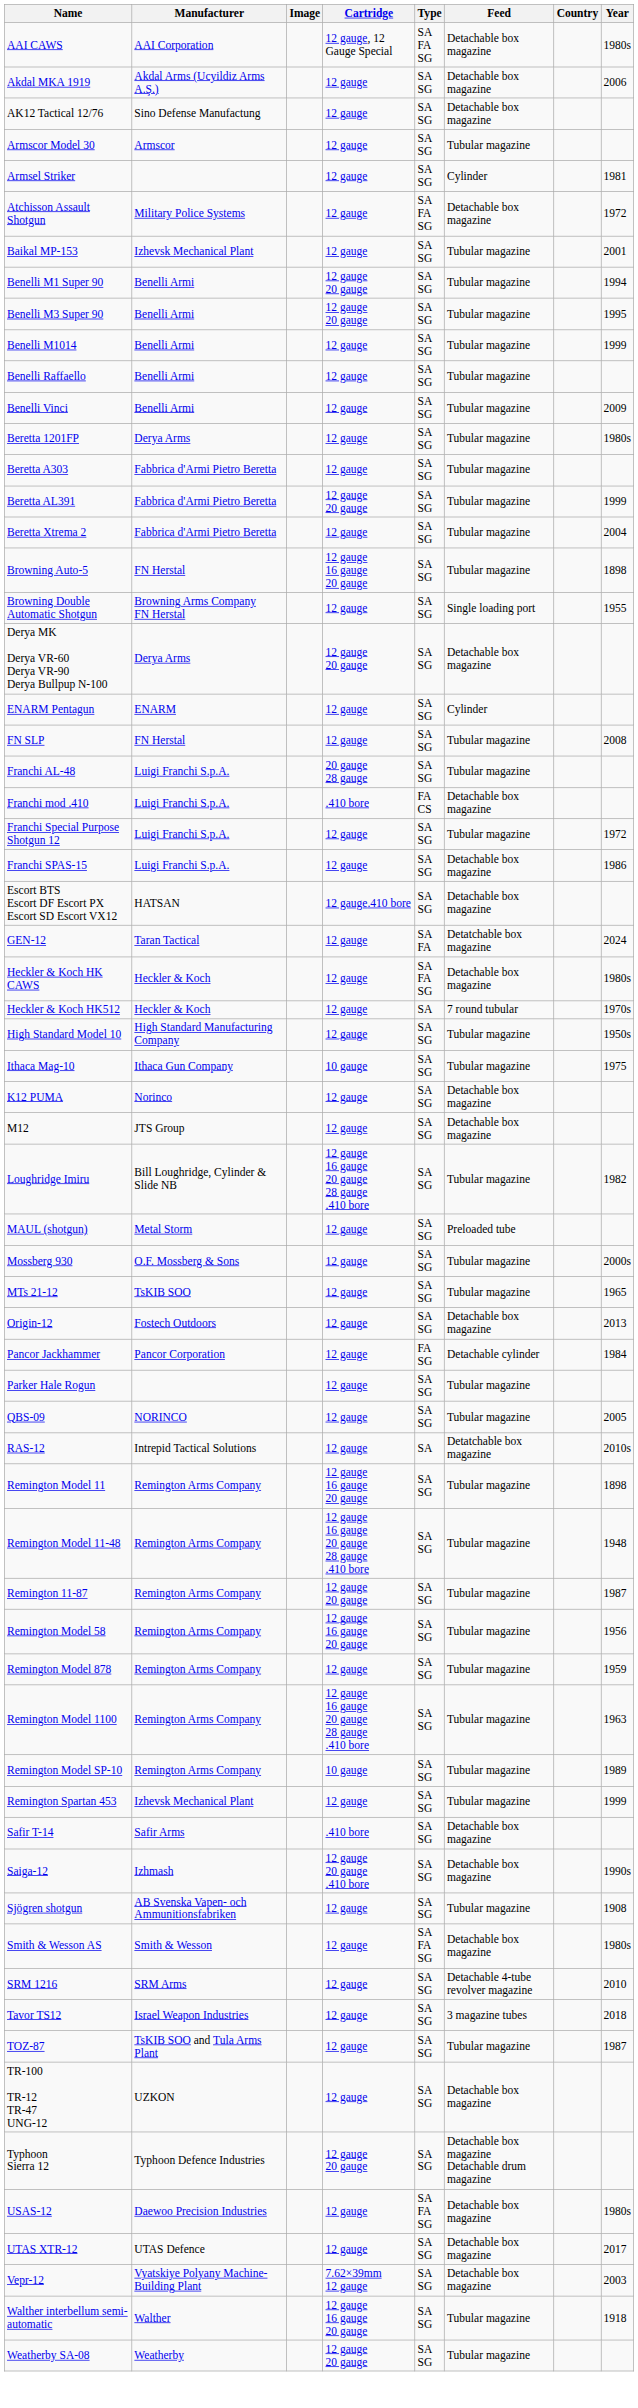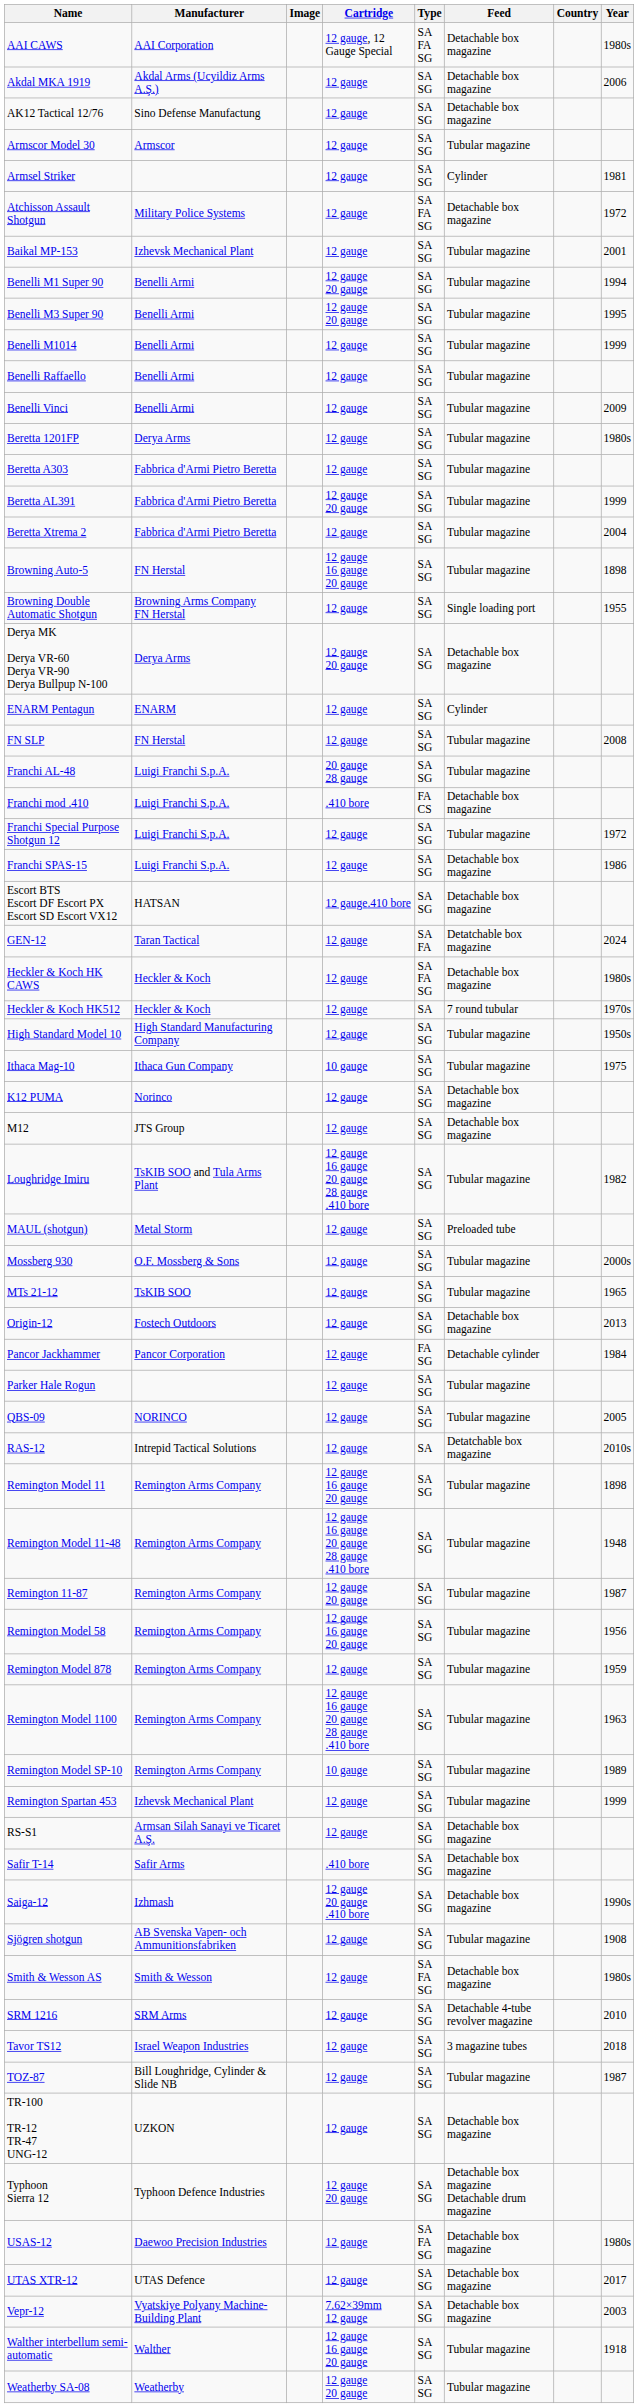(200, 1179) Bill Loughridge, Cylinder & Slide NB -> (198, 1179) TsKIB SOO and Tula Arms Plant
+ row: (22, 1833)
(198, 2046) TsKIB SOO and Tula Arms Plant -> (200, 2077) Bill Loughridge, Cylinder & Slide NB
